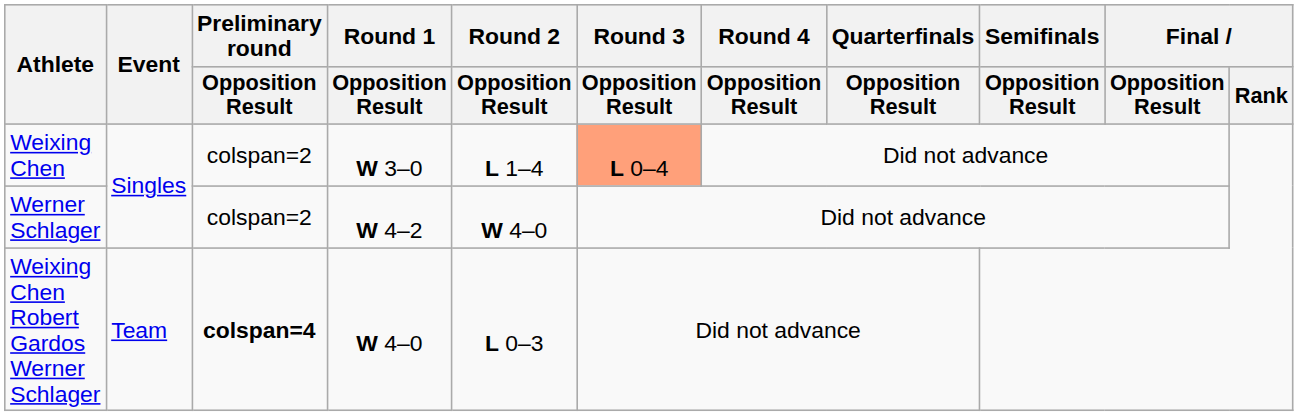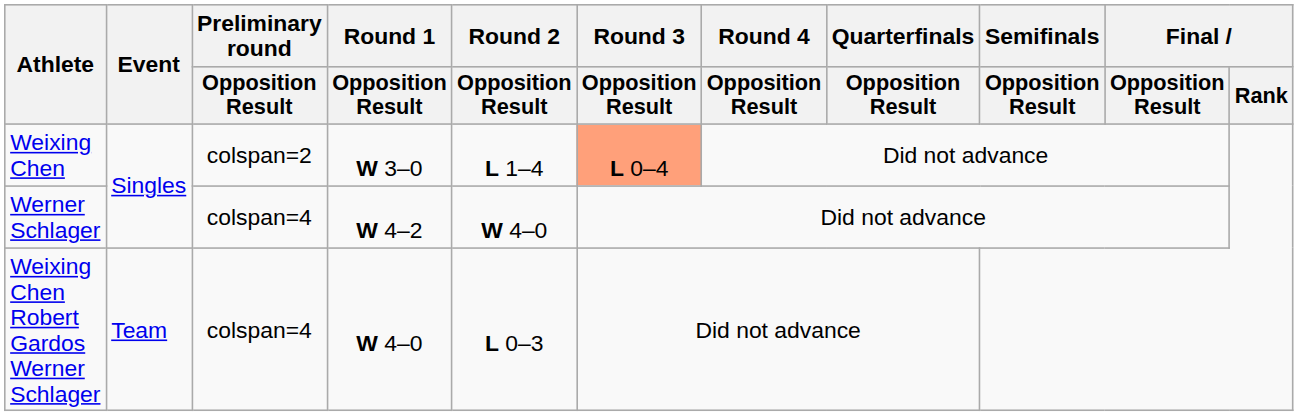(259, 217) colspan=2 -> (259, 217) colspan=4
(259, 330) bold -> (259, 330) normal
